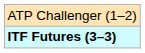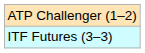(62, 36) bold -> (60, 36) normal
